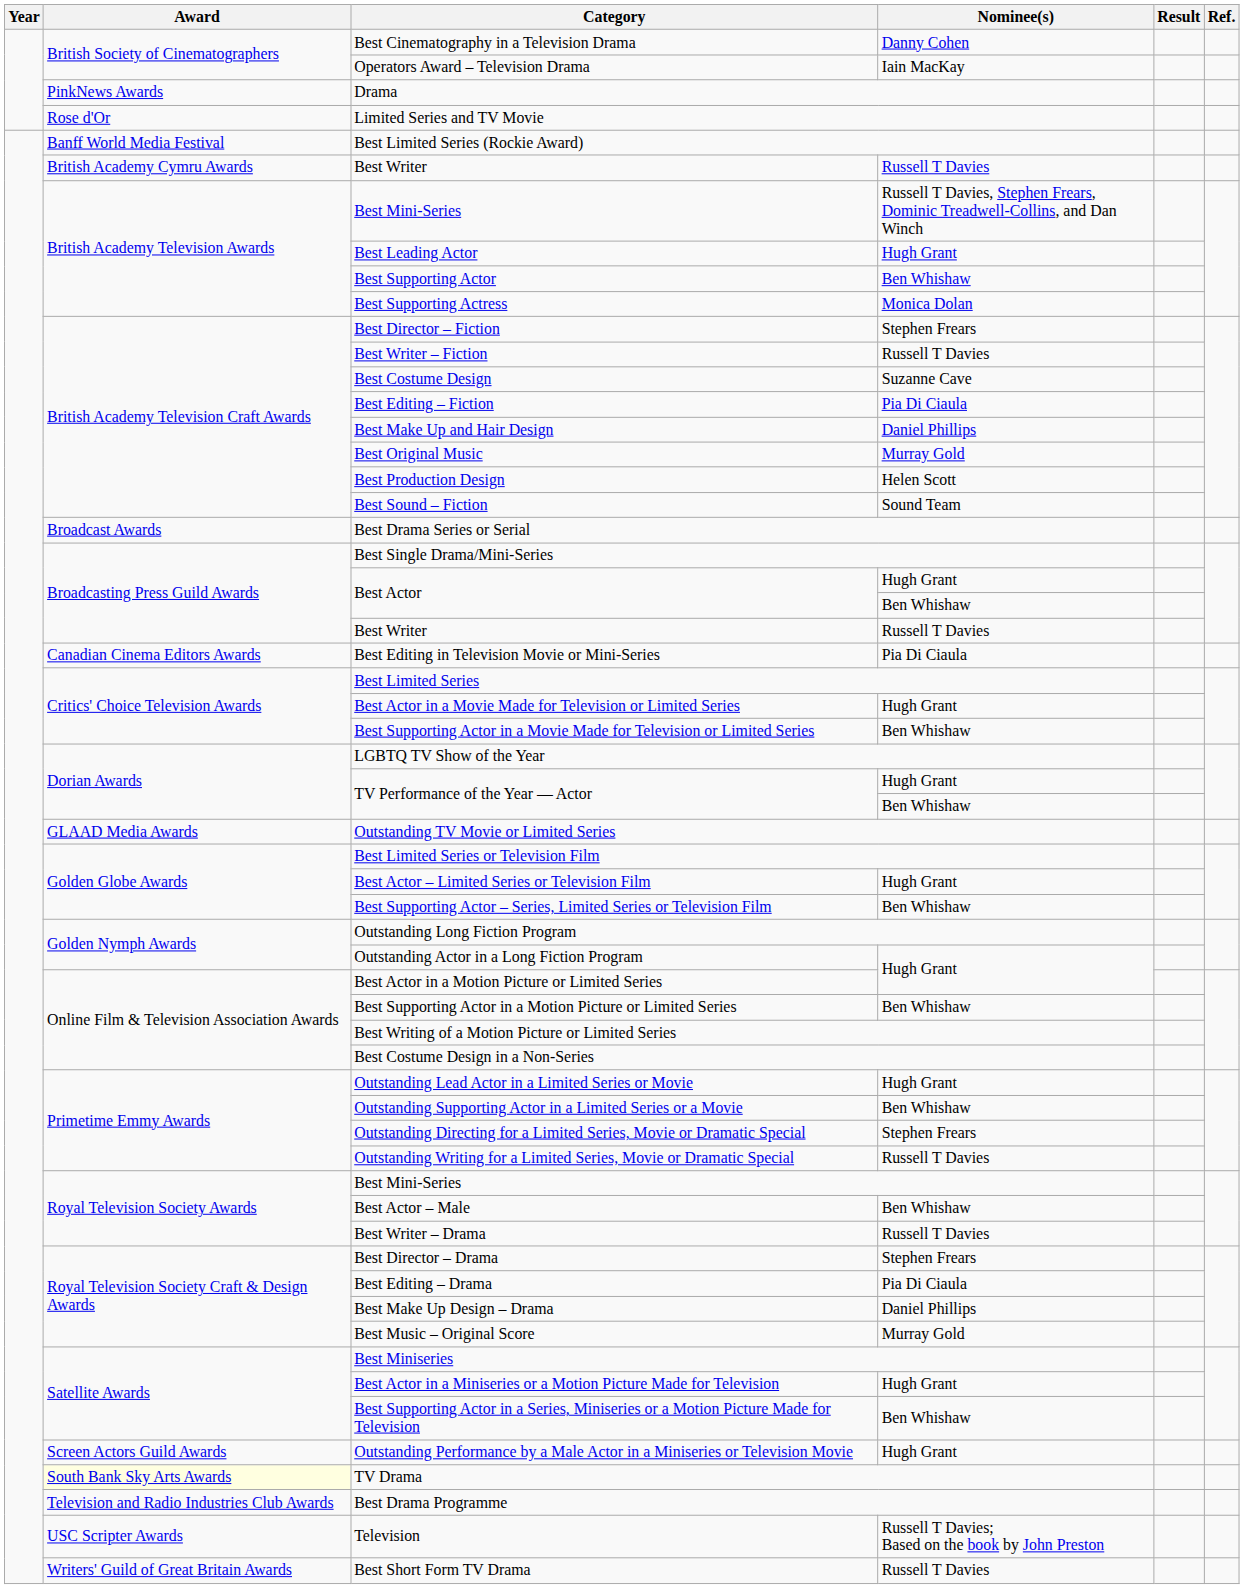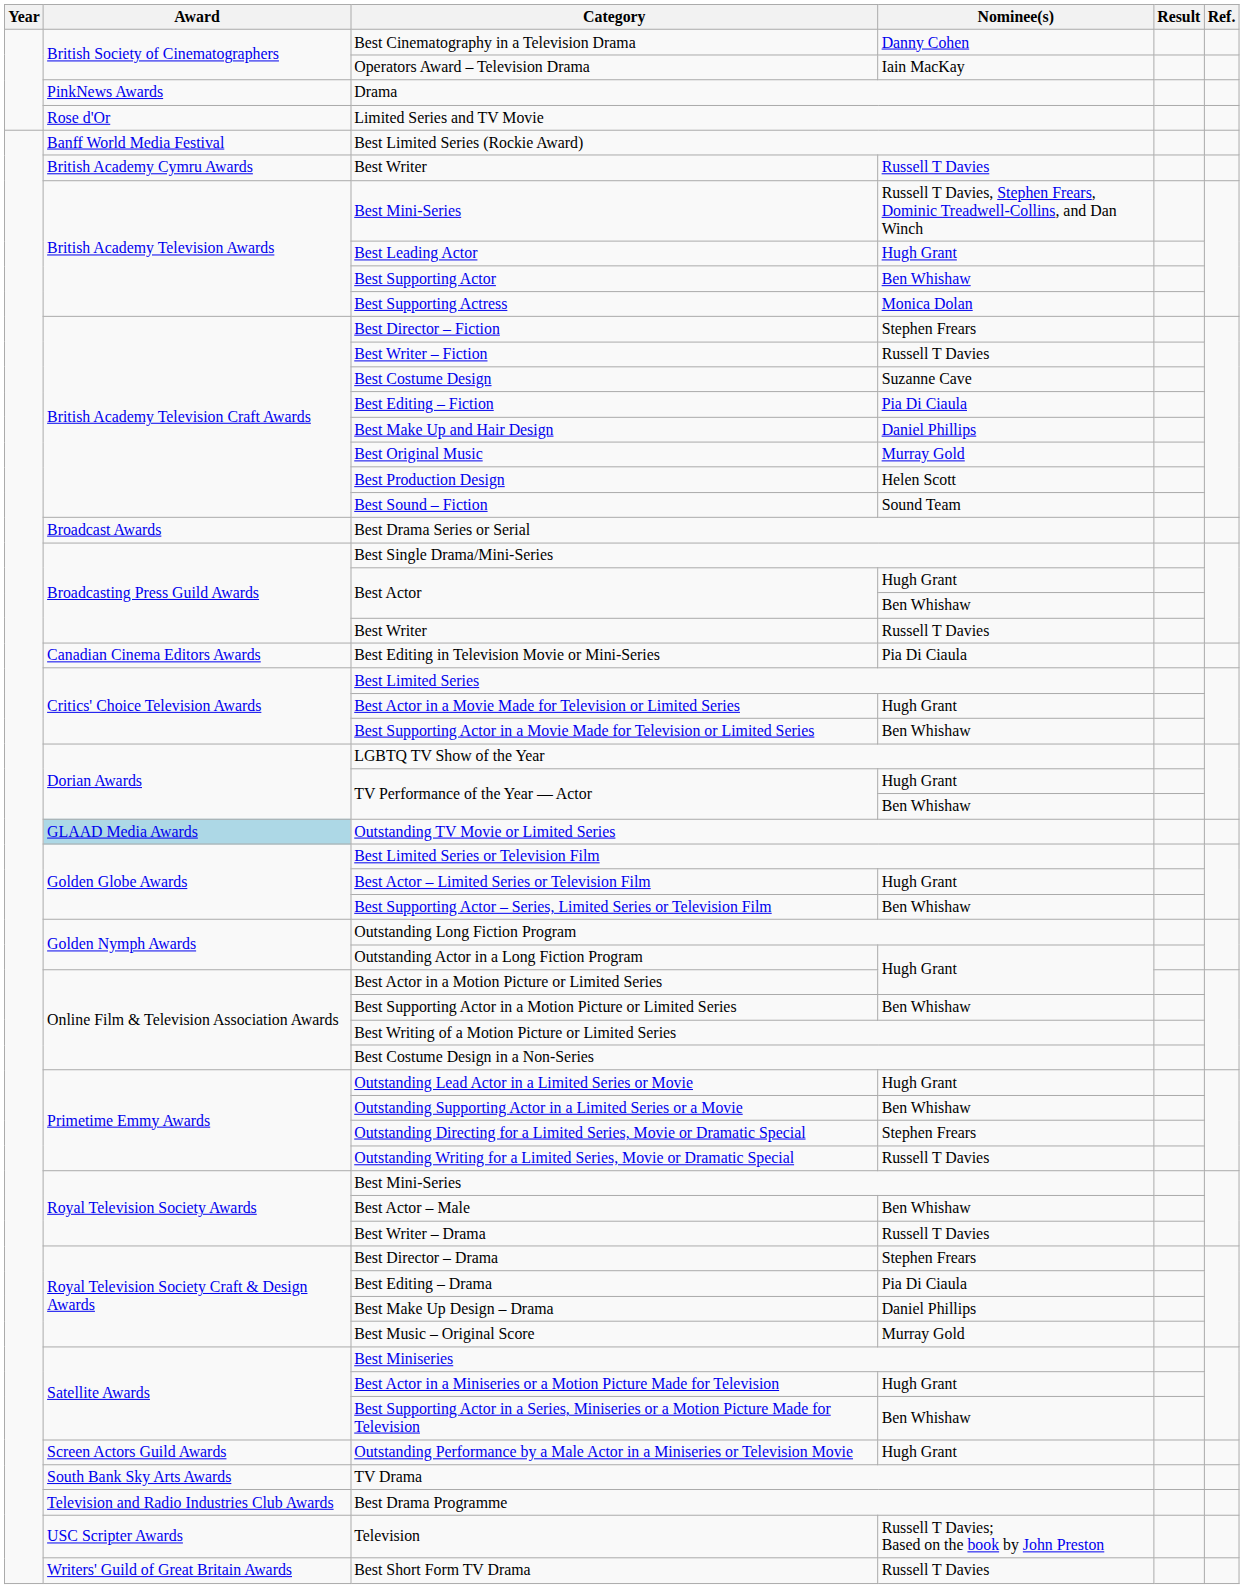(122, 831) no background -> (122, 831) lightblue background
(139, 1477) lightyellow background -> (139, 1477) no background
